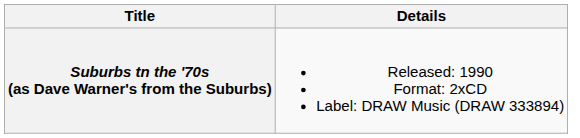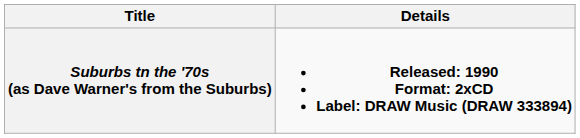(421, 89) normal -> (425, 89) bold
